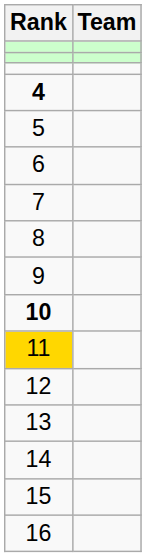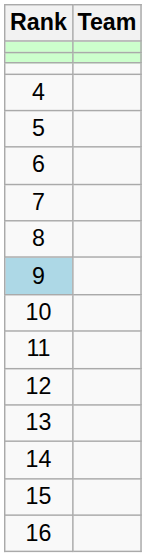(38, 91) bold -> (38, 91) normal
(38, 275) no background -> (38, 275) lightblue background
(38, 312) bold -> (38, 312) normal
(38, 349) gold background -> (38, 349) no background
